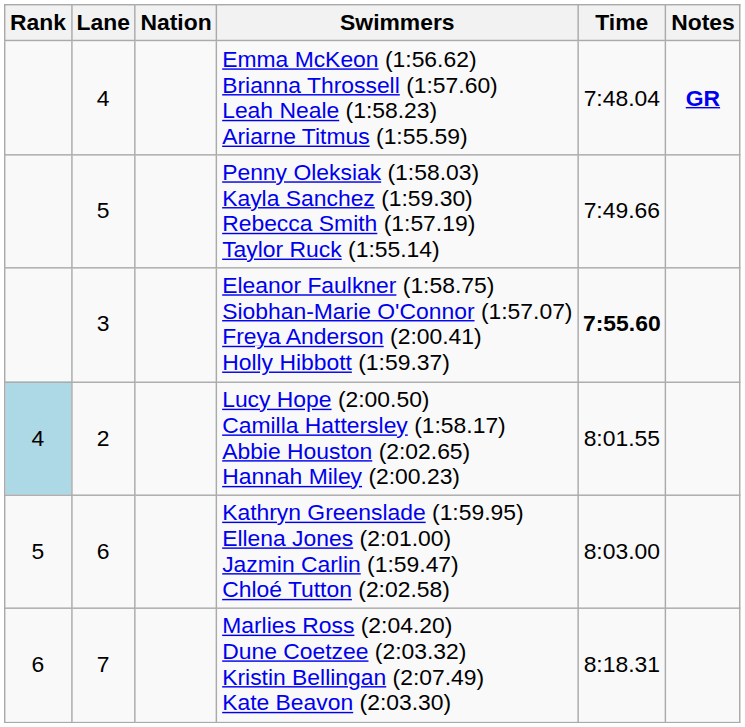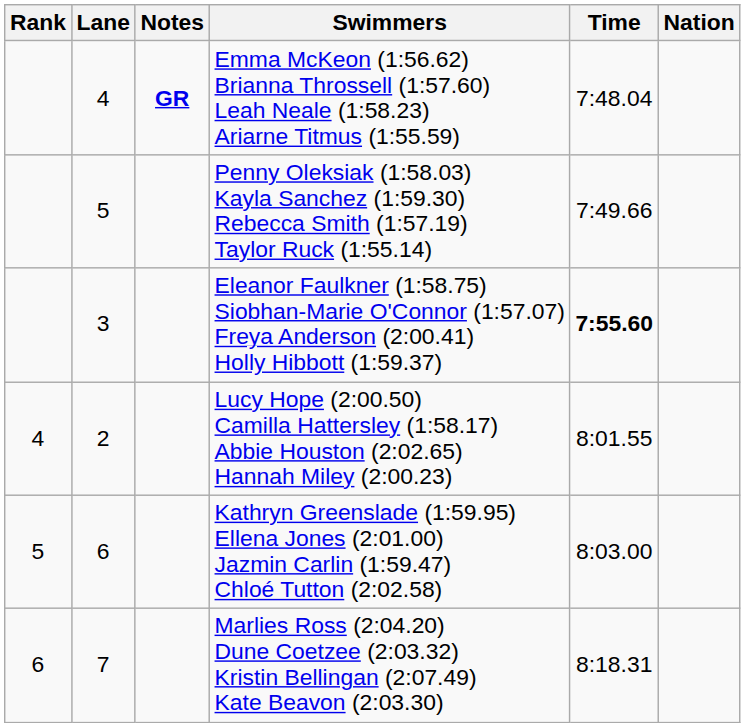columns swapped: (176, 22) <-> (703, 22)
(38, 438) lightblue background -> (38, 438) no background
